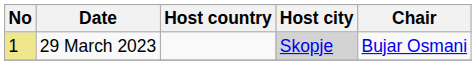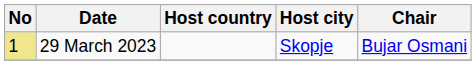(306, 45) lightgrey background -> (306, 45) no background
